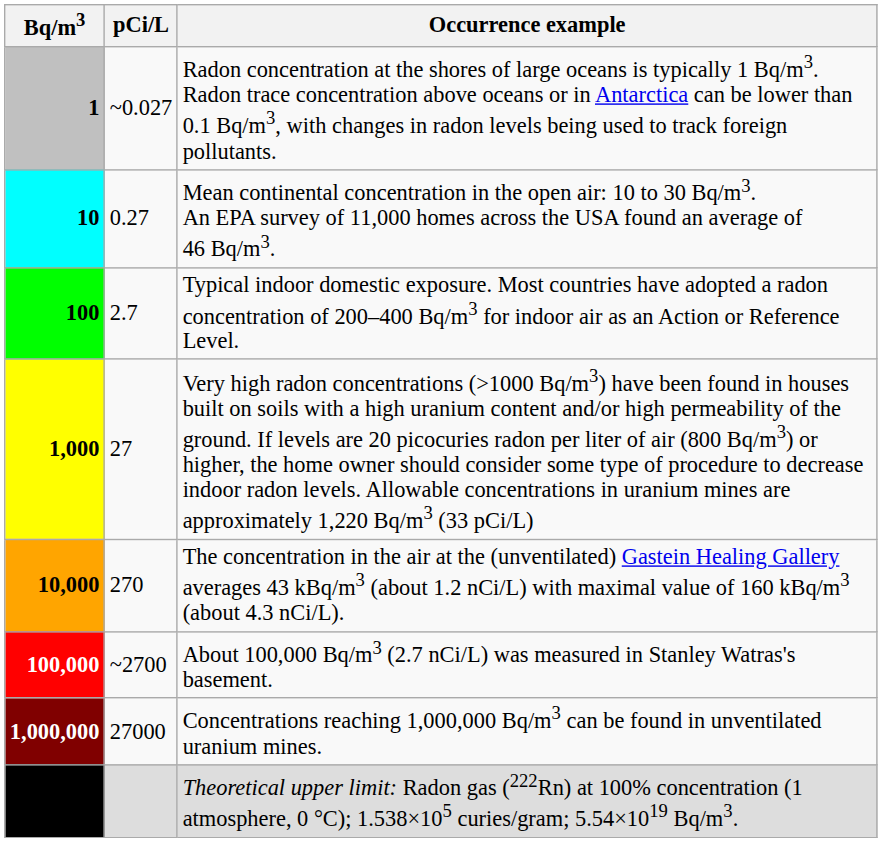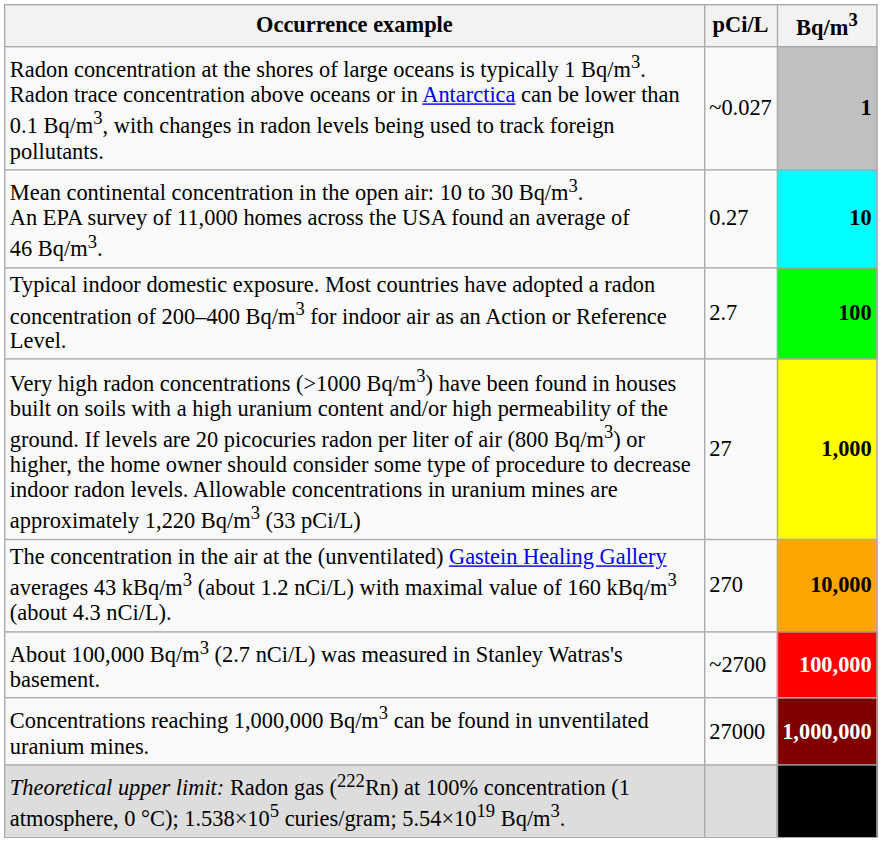columns swapped: (55, 25) <-> (527, 25)
